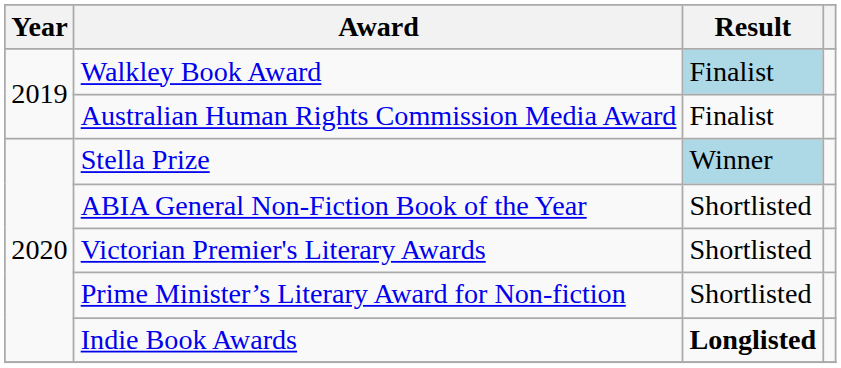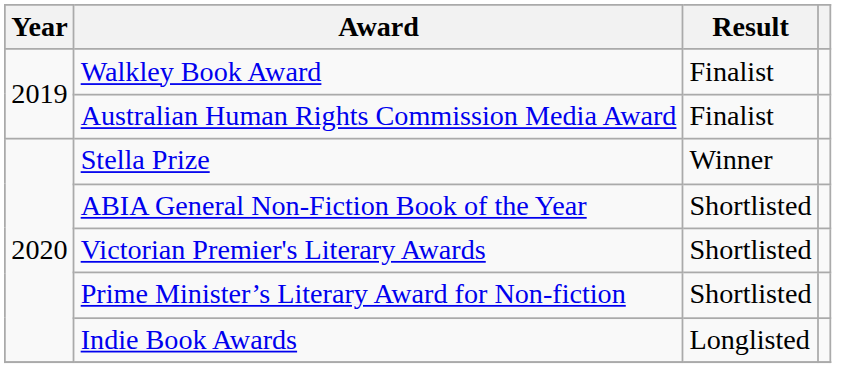(732, 71) lightblue background -> (732, 71) no background
(731, 160) lightblue background -> (731, 160) no background
(753, 339) bold -> (750, 339) normal
